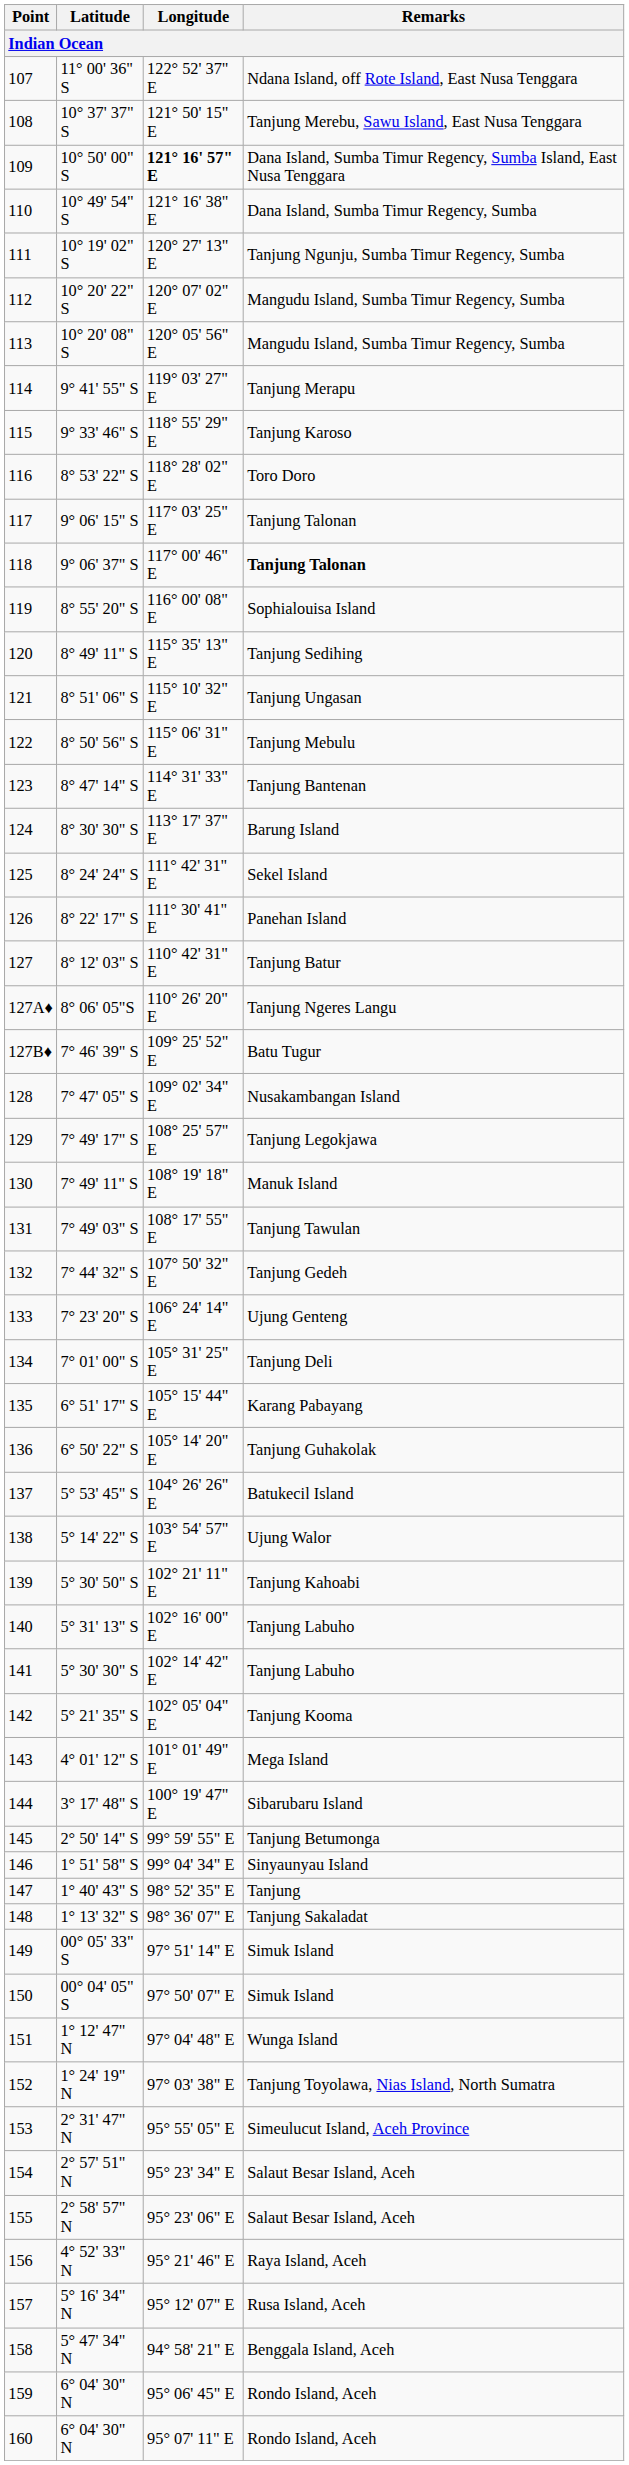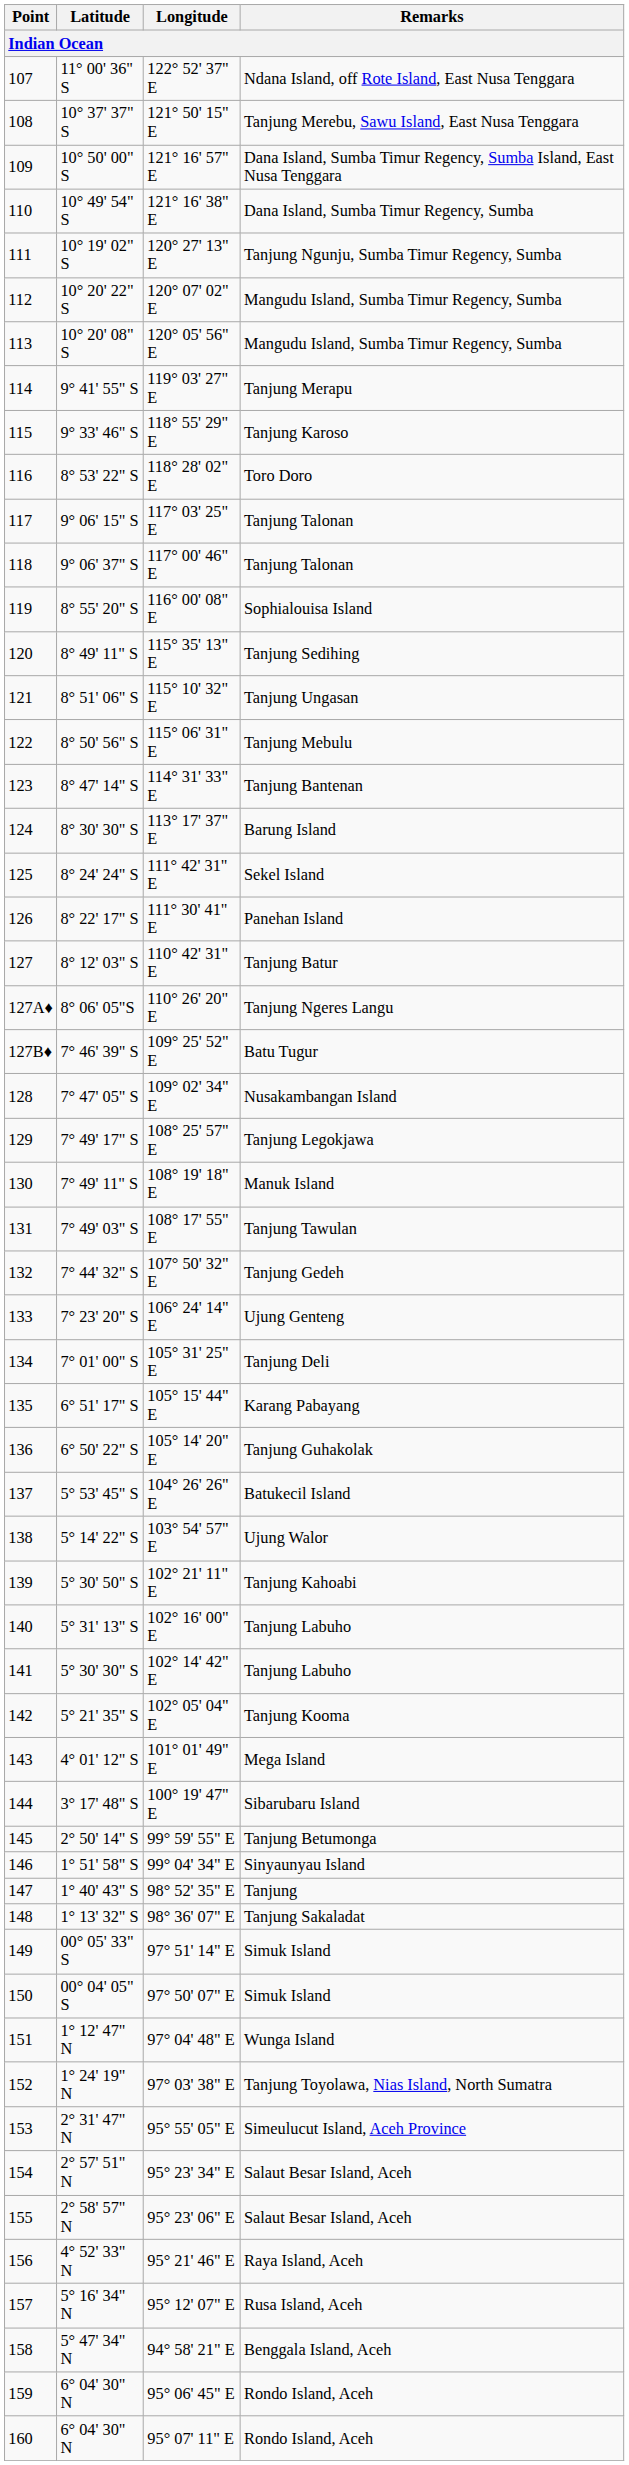(190, 166) bold -> (188, 166) normal
(306, 565) bold -> (299, 565) normal
